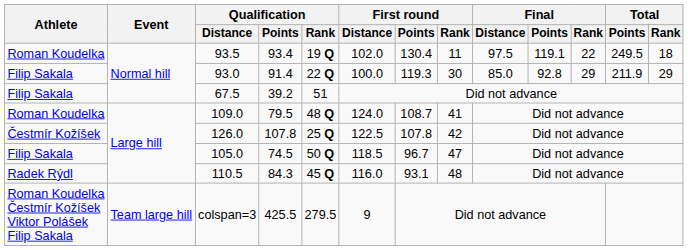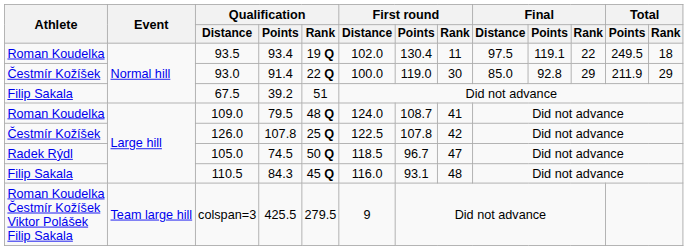(40, 74) Filip Sakala -> (54, 74) Čestmír Kožíšek
(416, 74) 119.3 -> (416, 74) 119.0
(40, 154) Filip Sakala -> (40, 154) Radek Rýdl
(40, 174) Radek Rýdl -> (40, 174) Filip Sakala
